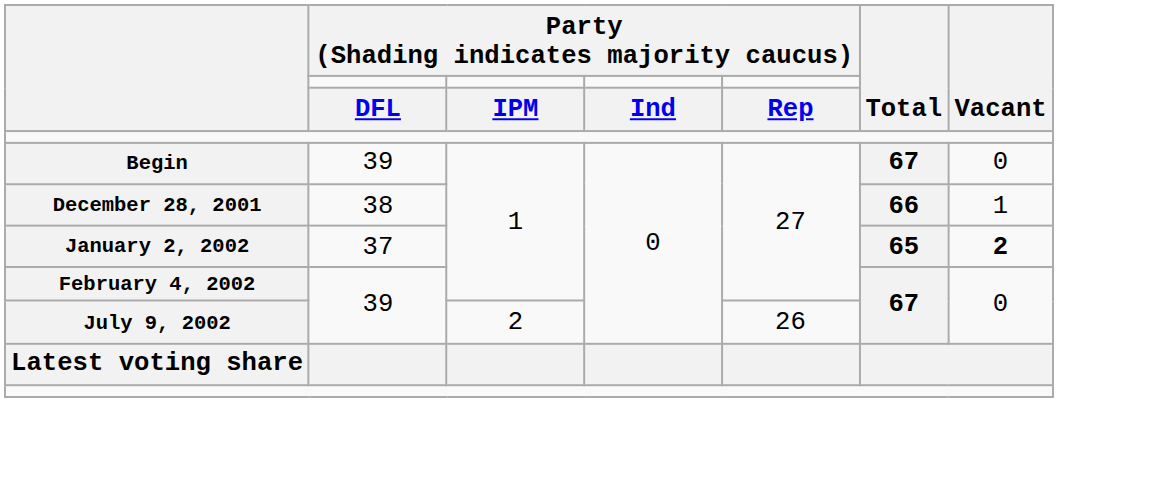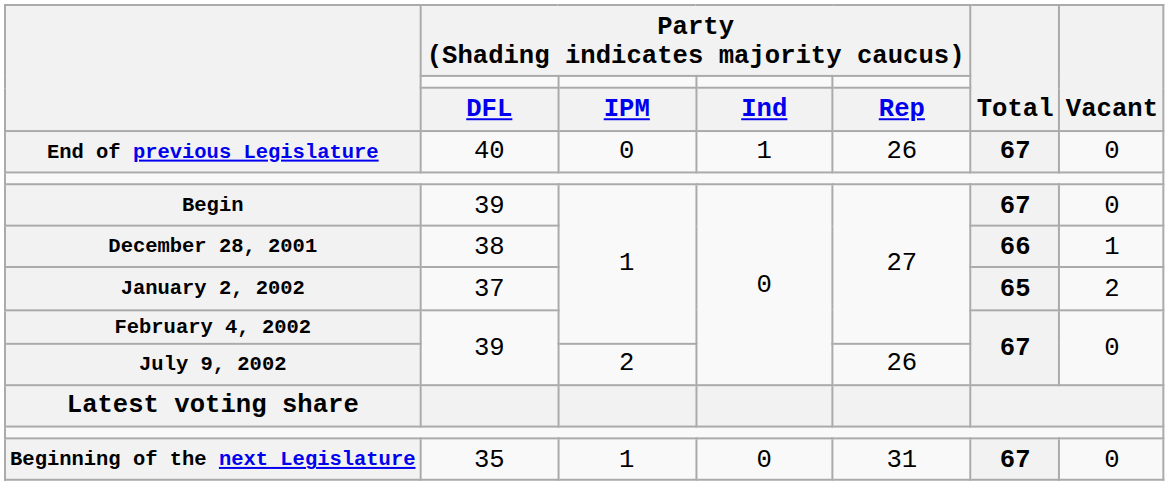+ row: (213, 151)
(1001, 247) bold -> (1112, 288) normal
+ row: (213, 460)
